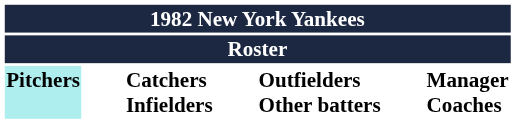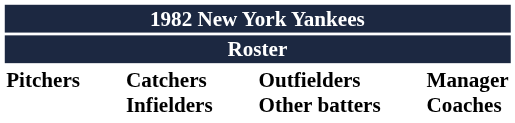(43, 79) paleturquoise background -> (43, 79) no background
